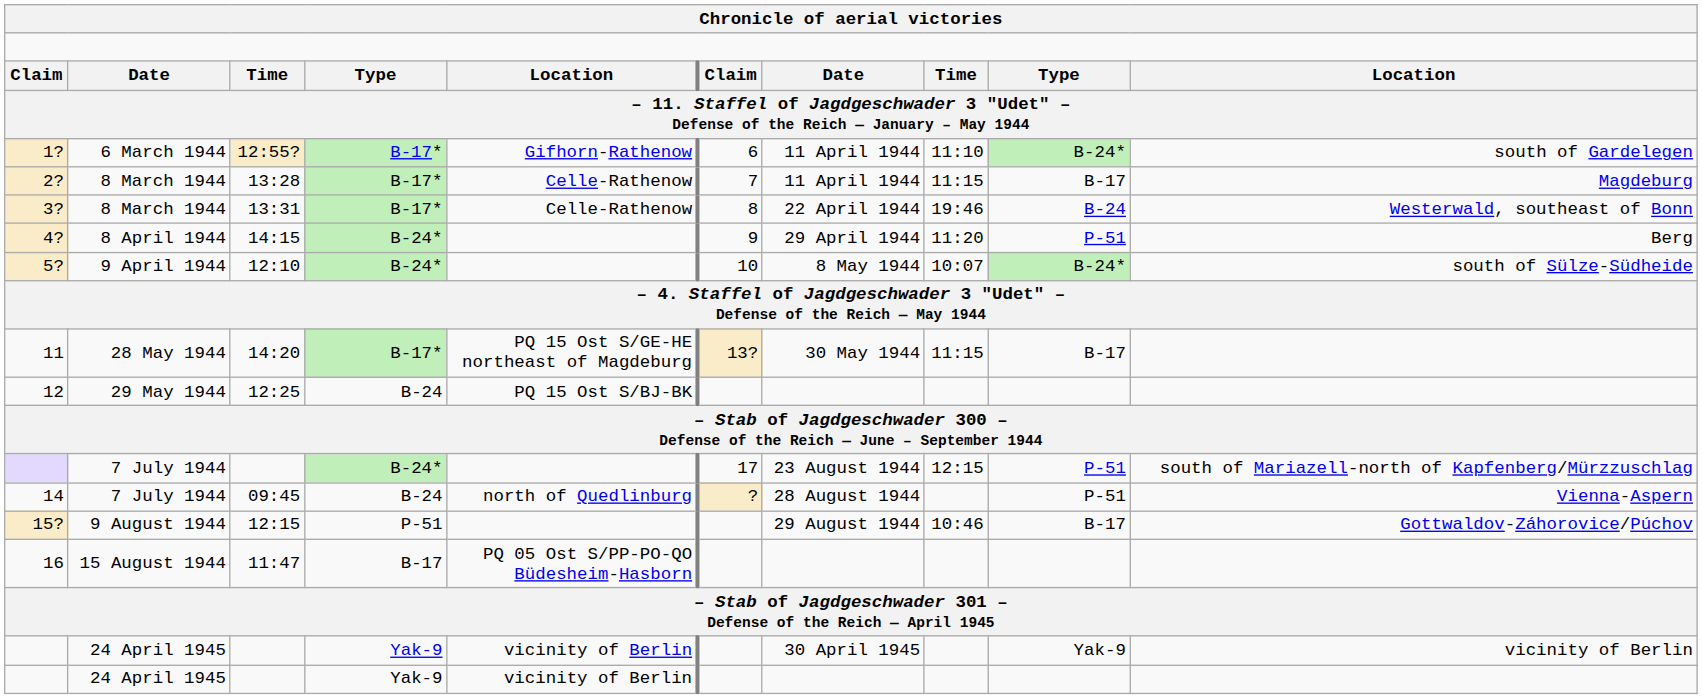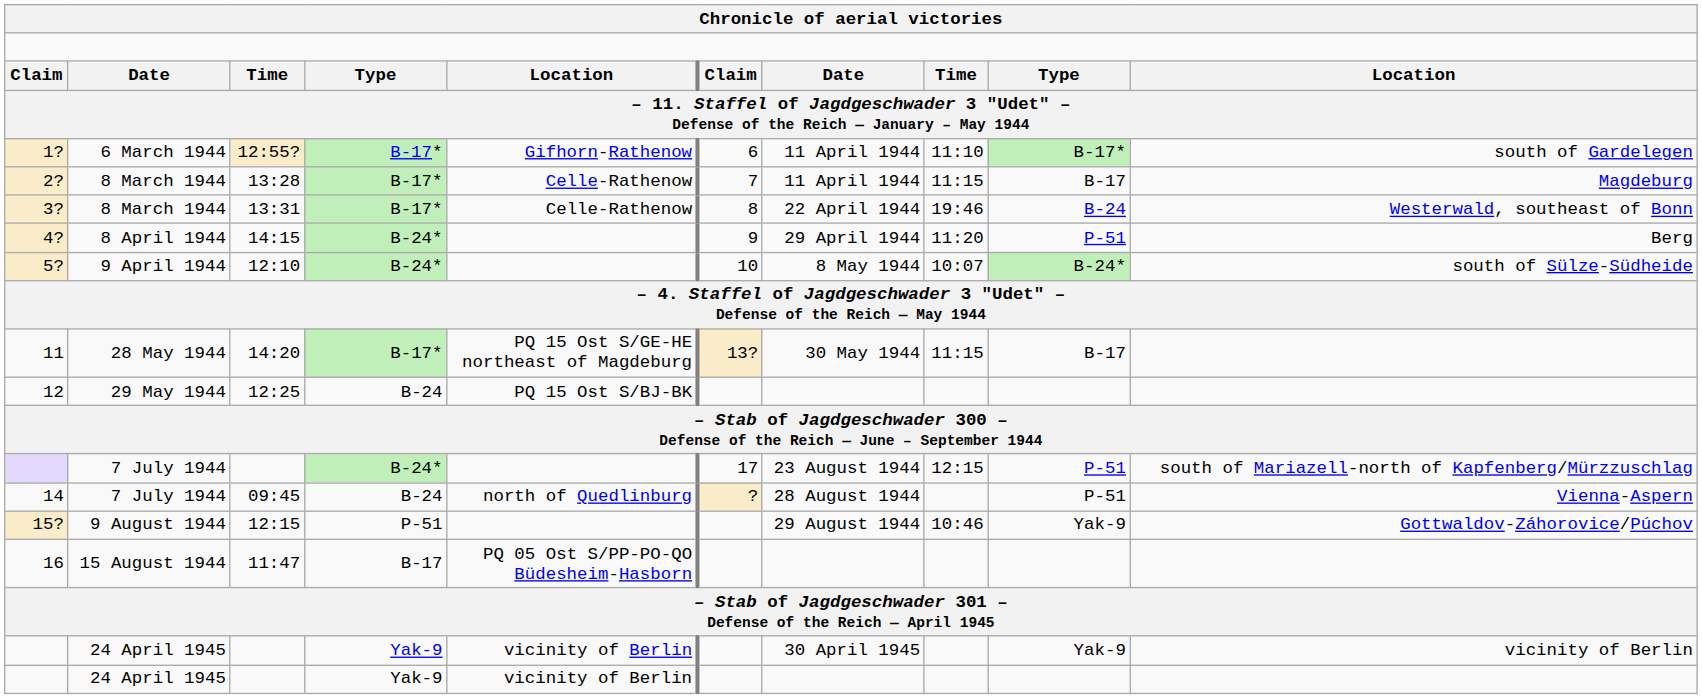(1100, 153) B-24* -> (1100, 153) B-17*
(1105, 525) B-17 -> (1100, 525) Yak-9
